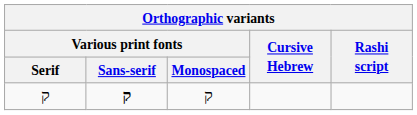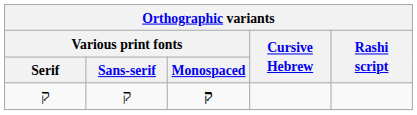(127, 95) bold -> (127, 95) normal
(208, 95) normal -> (208, 95) bold
